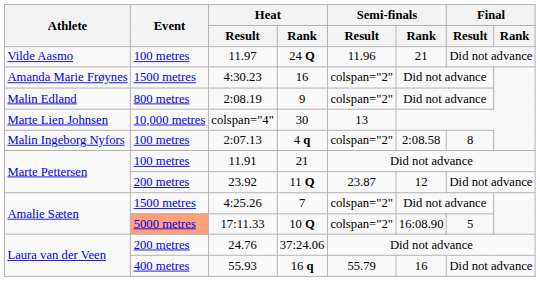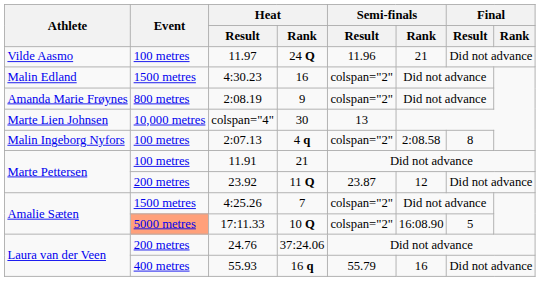(68, 78) Amanda Marie Frøynes -> (42, 78) Malin Edland
(42, 98) Malin Edland -> (68, 98) Amanda Marie Frøynes
